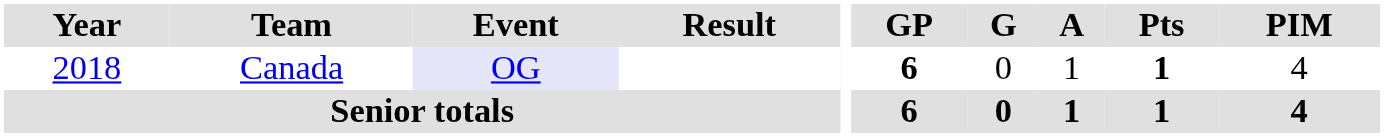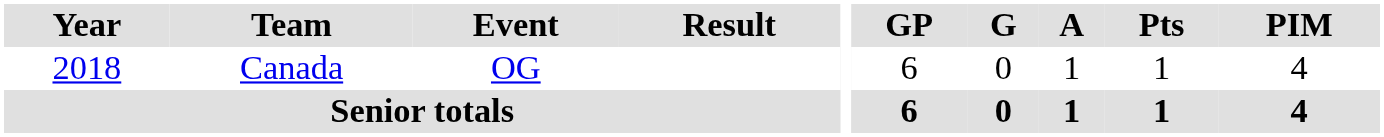(516, 67) lavender background -> (516, 67) no background
(909, 67) bold -> (909, 67) normal
(1162, 67) bold -> (1162, 67) normal
